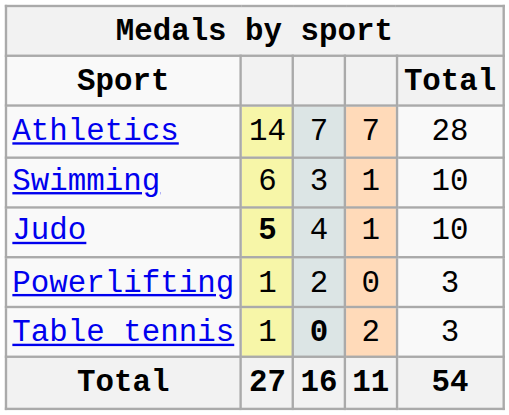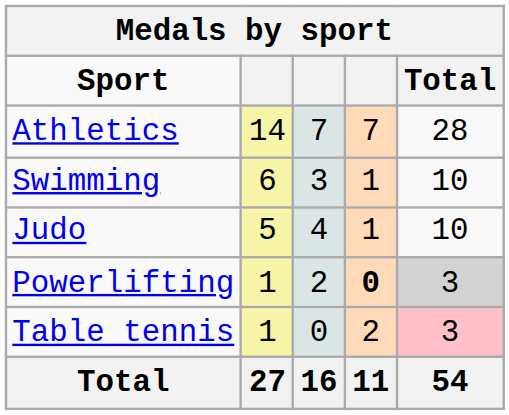(267, 232) bold -> (267, 232) normal
(371, 282) normal -> (371, 282) bold
(450, 282) no background -> (450, 282) lightgrey background
(319, 332) bold -> (319, 332) normal
(450, 332) no background -> (450, 332) pink background
